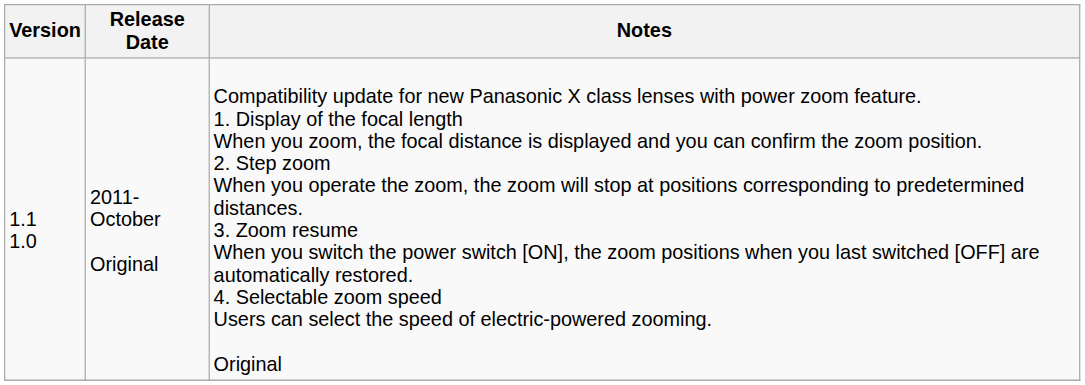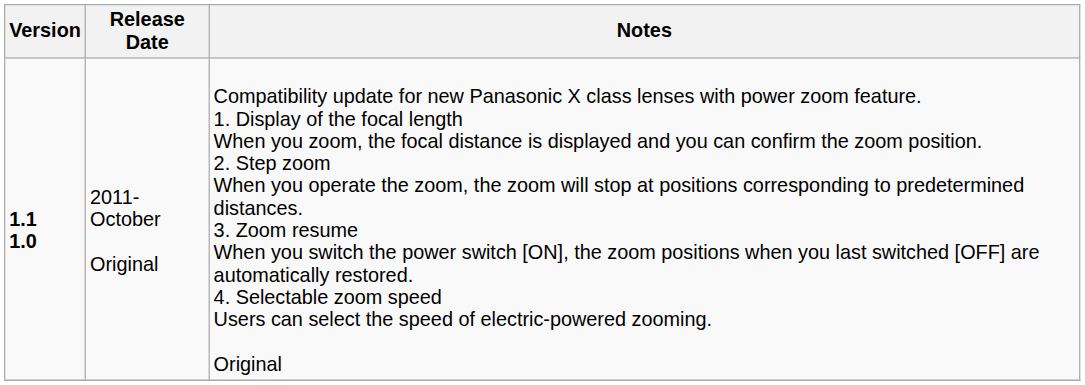(23, 230) normal -> (23, 230) bold
